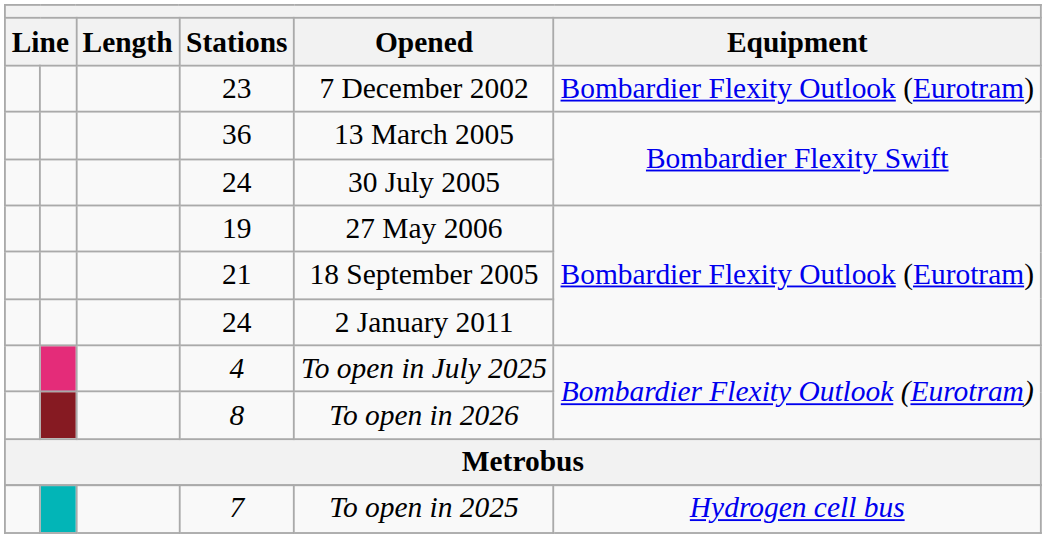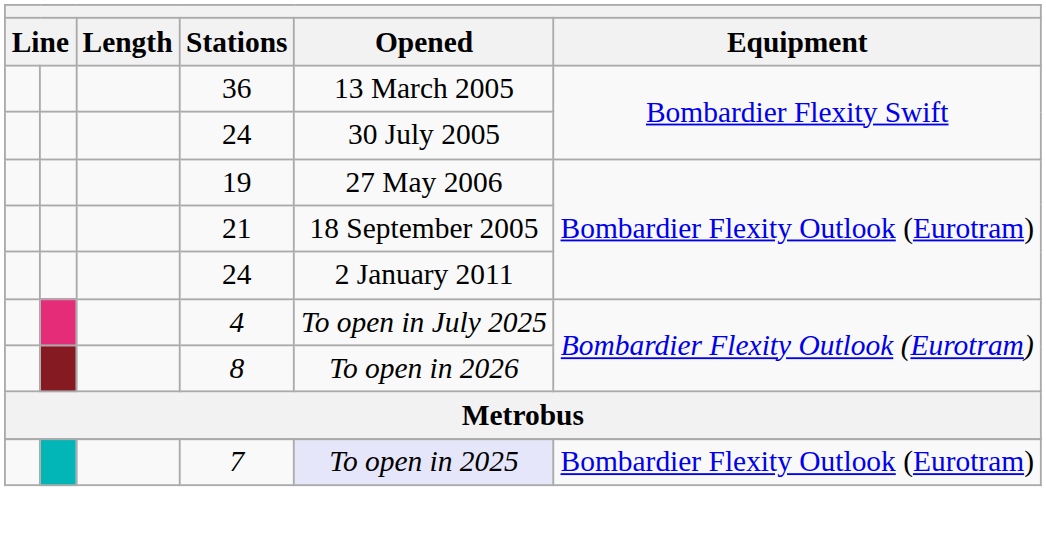- row: (23, 89)
(424, 508) no background -> (424, 461) lavender background
(797, 508) Hydrogen cell bus -> (797, 461) Bombardier Flexity Outlook (Eurotram)
